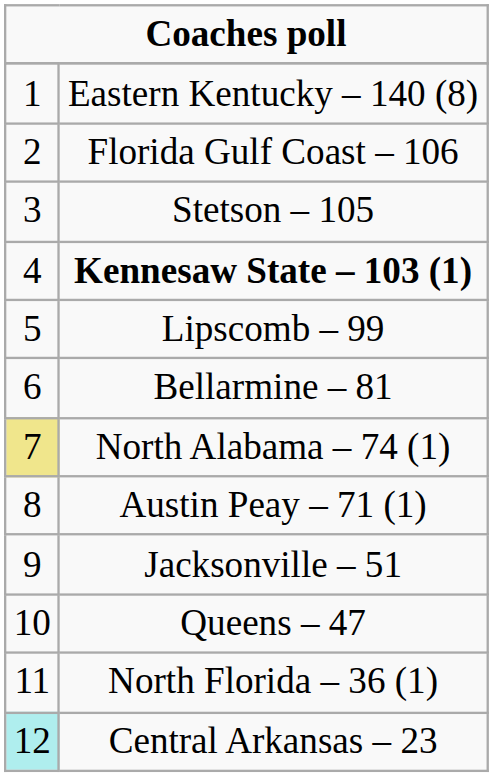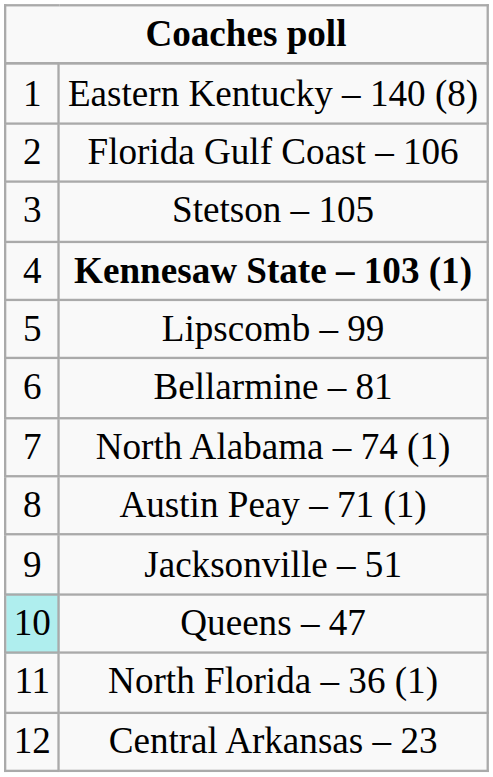(32, 446) khaki background -> (32, 446) no background
(32, 622) no background -> (32, 622) paleturquoise background
(32, 740) paleturquoise background -> (32, 740) no background
